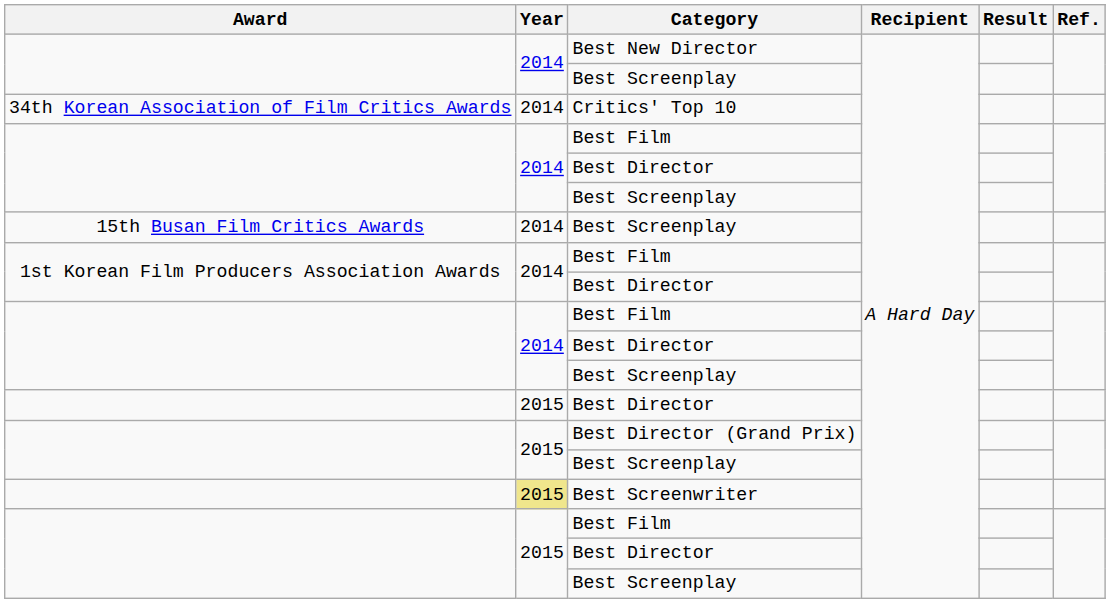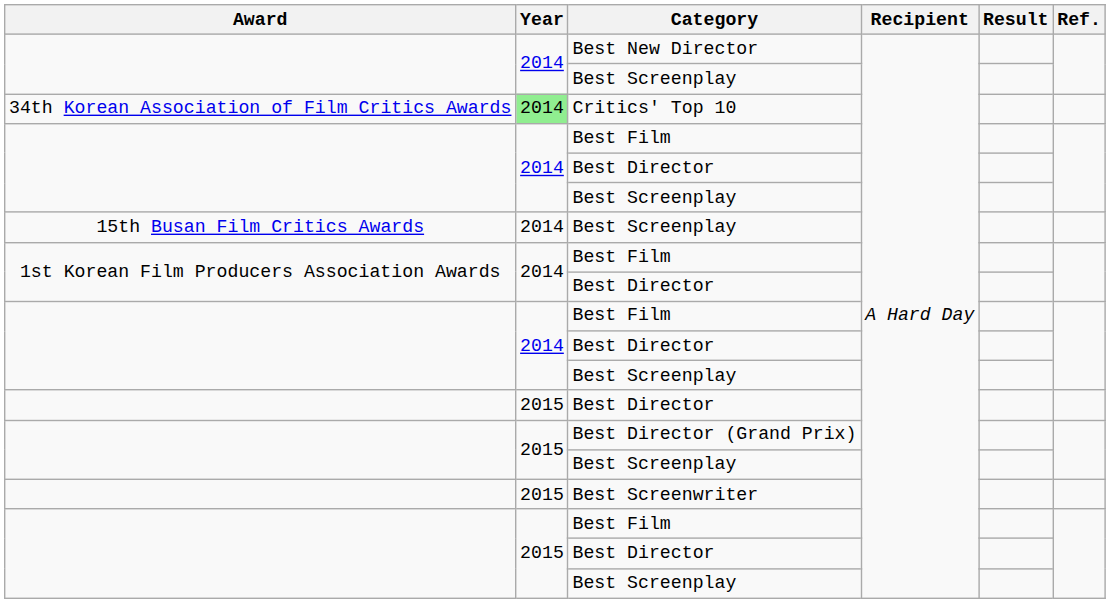(542, 109) no background -> (542, 109) lightgreen background
(542, 494) khaki background -> (542, 494) no background
